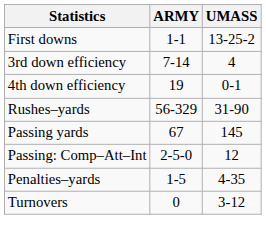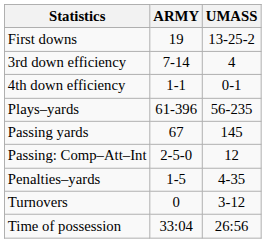(176, 39) 1-1 -> (176, 39) 19
(176, 86) 19 -> (176, 86) 1-1
+ row: (43, 109)
- row: (49, 109)
+ row: (64, 226)
